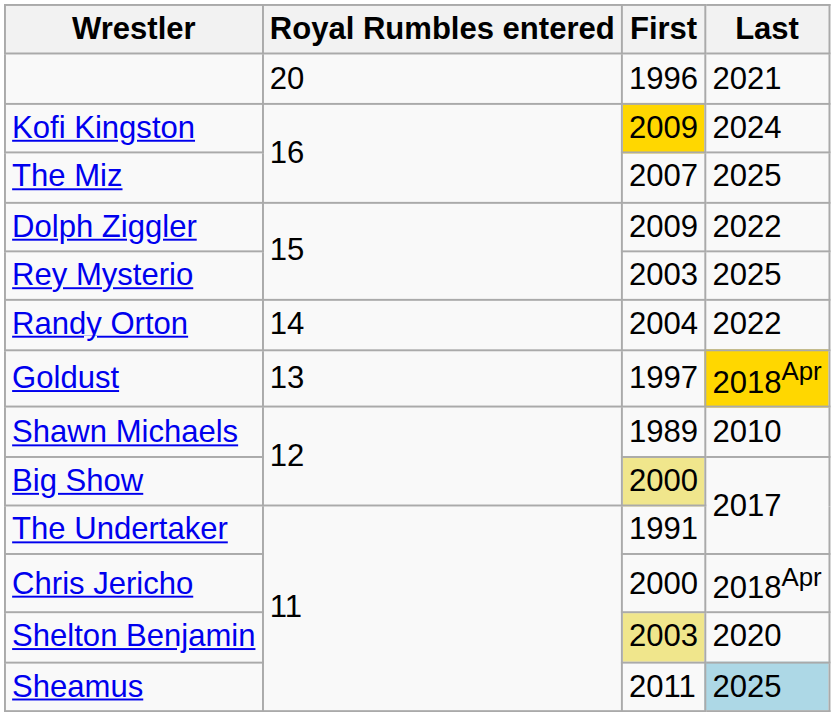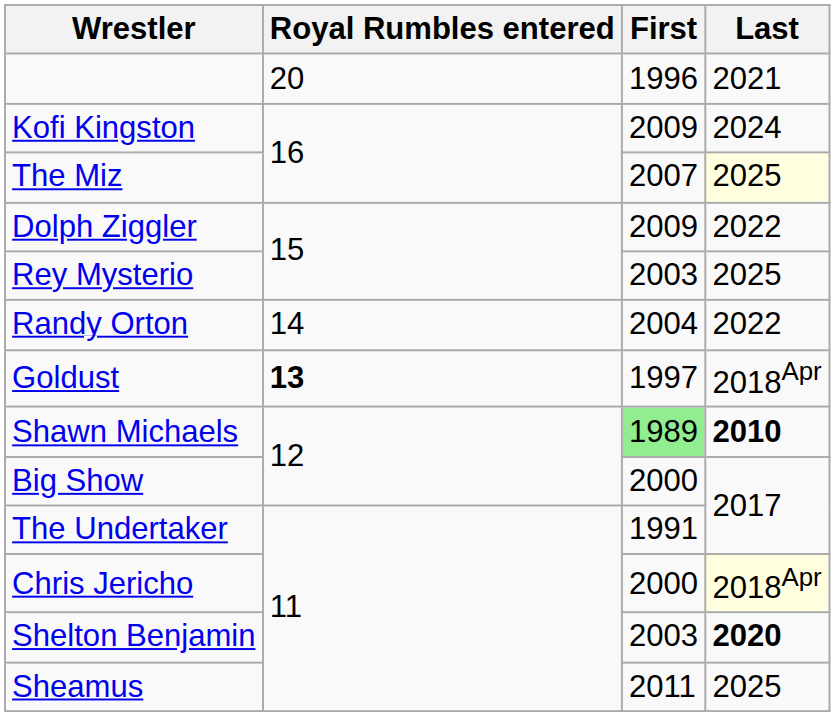(664, 127) gold background -> (664, 127) no background
(747, 176) no background -> (747, 176) lightyellow background
(287, 377) normal -> (287, 377) bold
(767, 377) gold background -> (767, 377) no background
(664, 431) no background -> (664, 431) lightgreen background
(747, 431) normal -> (747, 431) bold
(664, 480) khaki background -> (664, 480) no background
(767, 583) no background -> (767, 583) lightyellow background
(664, 636) khaki background -> (664, 636) no background
(747, 636) normal -> (747, 636) bold
(747, 685) lightblue background -> (747, 685) no background
